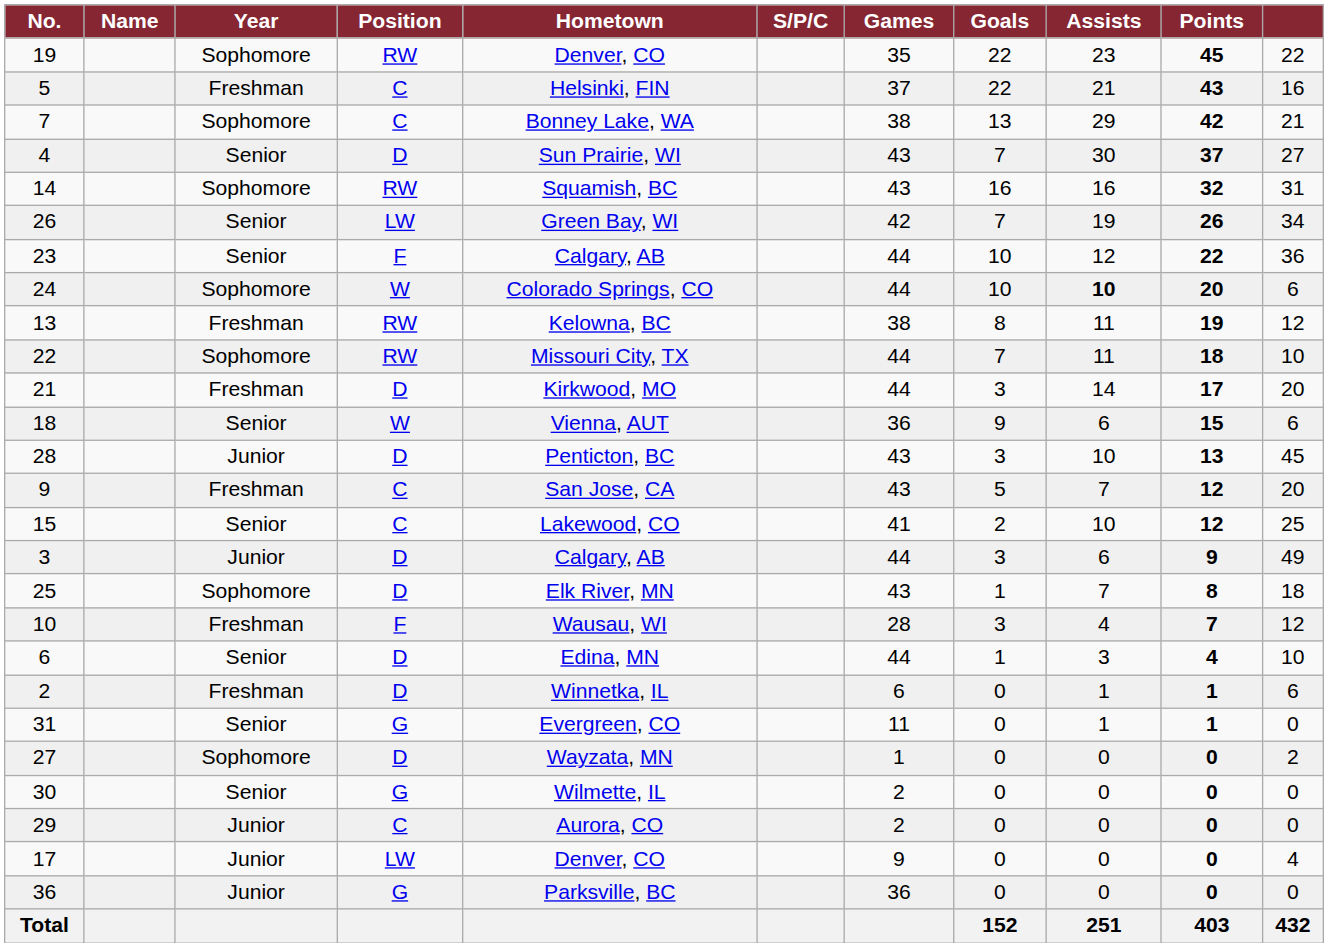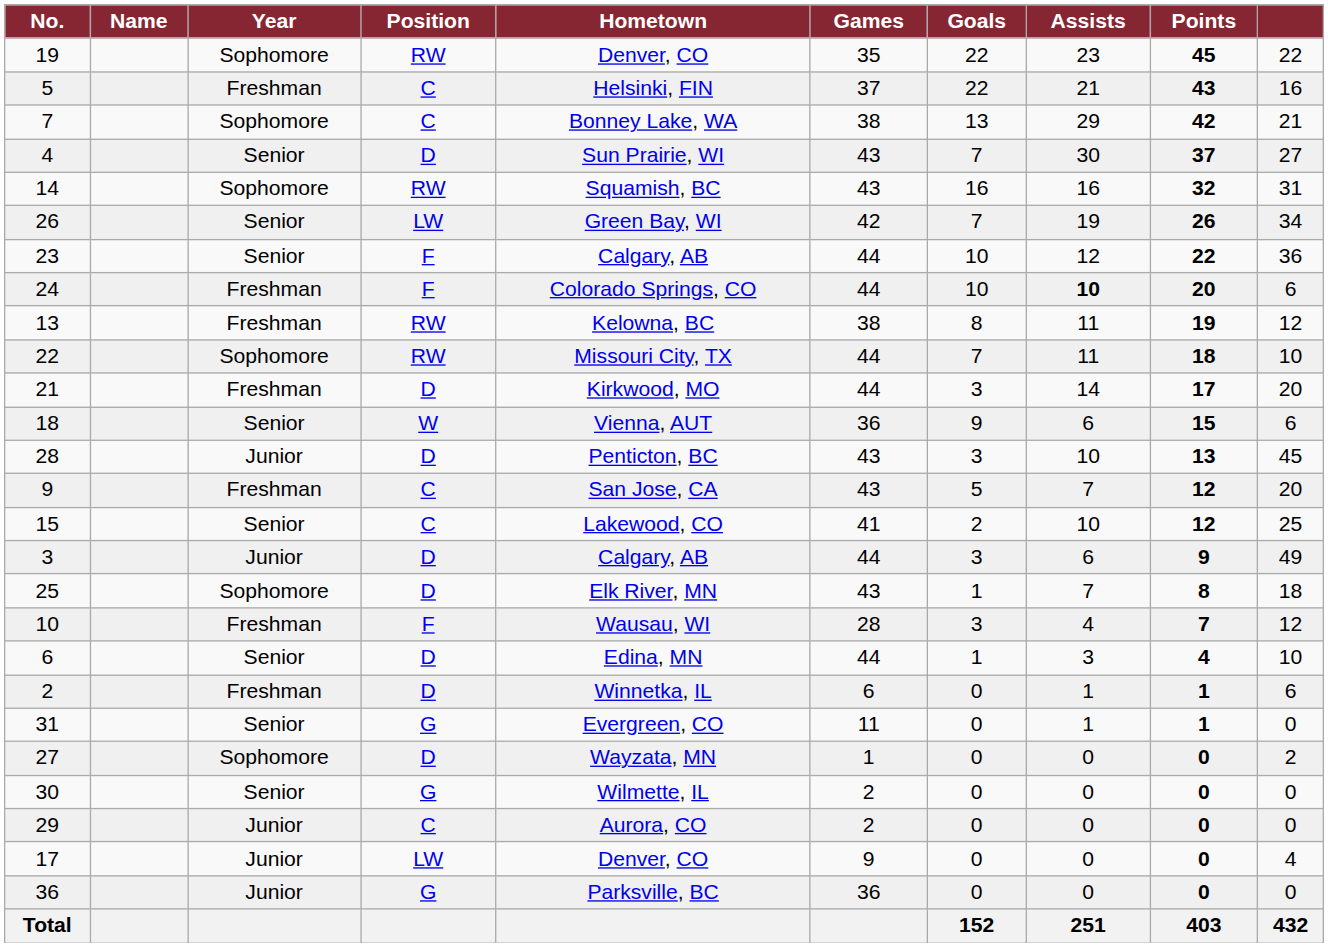- column: (801, 21)
(256, 289) Sophomore -> (274, 289) Freshman
(400, 289) W -> (428, 289) F
